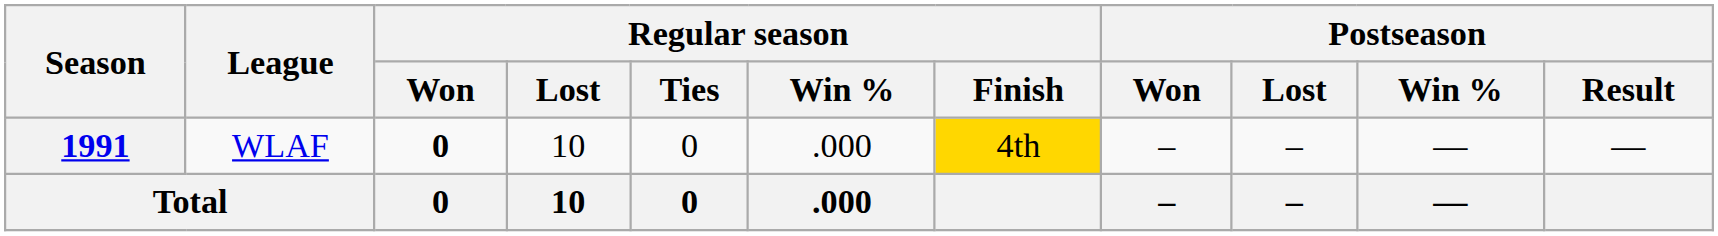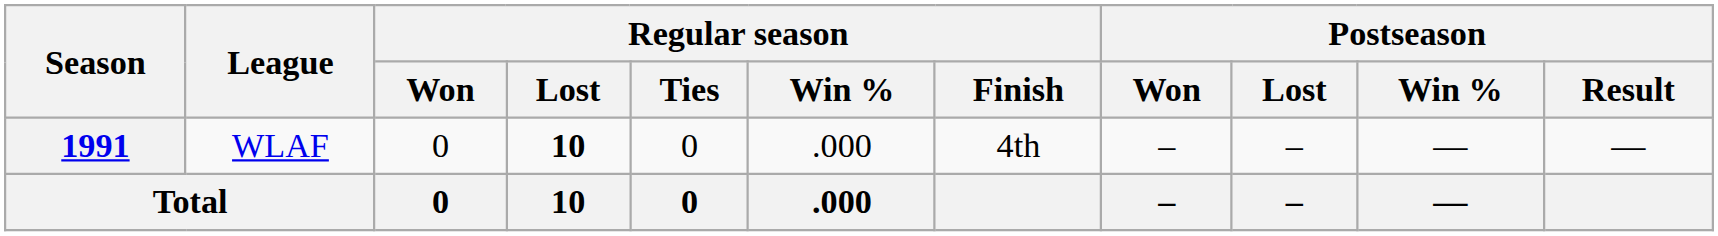(440, 145) bold -> (440, 145) normal
(568, 145) normal -> (568, 145) bold
(1018, 145) gold background -> (1018, 145) no background
